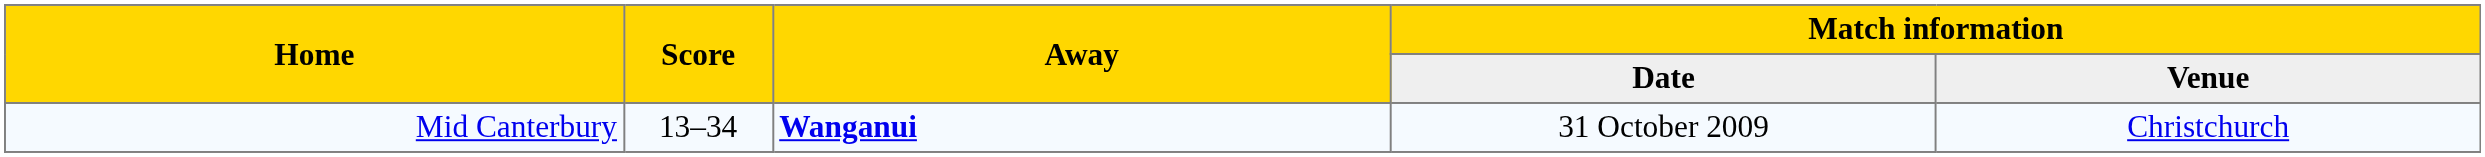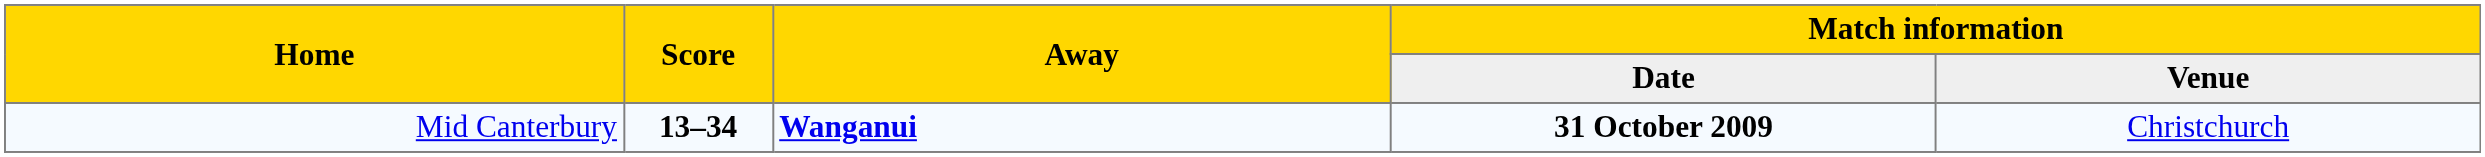(698, 127) normal -> (698, 127) bold
(1664, 127) normal -> (1664, 127) bold
